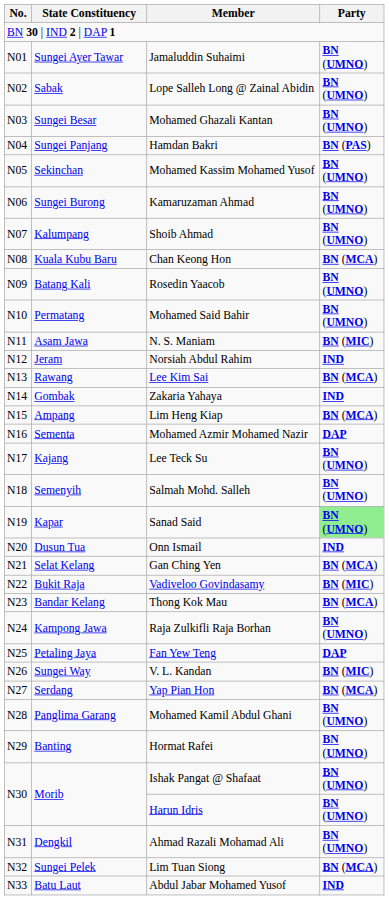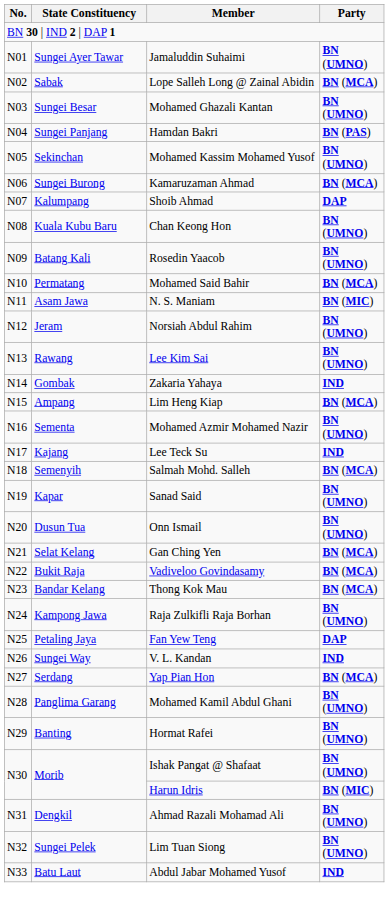(345, 89) BN (UMNO) -> (350, 82) BN (MCA)
(345, 202) BN (UMNO) -> (350, 182) BN (MCA)
(345, 234) BN (UMNO) -> (335, 201) DAP
(350, 259) BN (MCA) -> (345, 226) BN (UMNO)
(345, 316) BN (UMNO) -> (350, 283) BN (MCA)
(333, 359) IND -> (345, 326) BN (UMNO)
(350, 378) BN (MCA) -> (345, 358) BN (UMNO)
(335, 433) DAP -> (345, 427) BN (UMNO)
(345, 458) BN (UMNO) -> (333, 452) IND
(345, 490) BN (UMNO) -> (350, 470) BN (MCA)
(345, 522) lightgreen background -> (345, 495) no background
(333, 547) IND -> (345, 527) BN (UMNO)
(348, 584) BN (MIC) -> (350, 571) BN (MCA)
(348, 671) BN (MIC) -> (333, 658) IND
(345, 810) BN (UMNO) -> (348, 790) BN (MIC)
(350, 866) BN (MCA) -> (345, 847) BN (UMNO)
